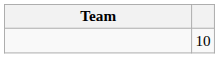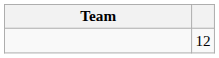(203, 40) 10 -> (203, 40) 12
